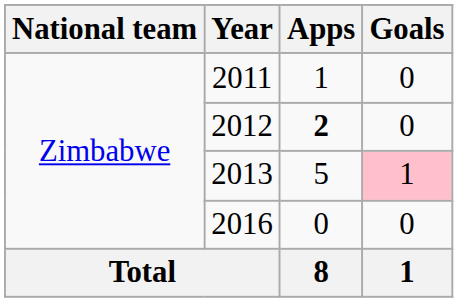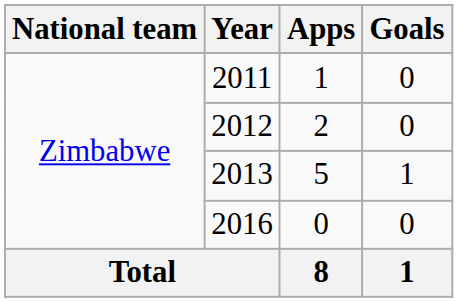(321, 126) bold -> (321, 126) normal
(407, 175) pink background -> (407, 175) no background
